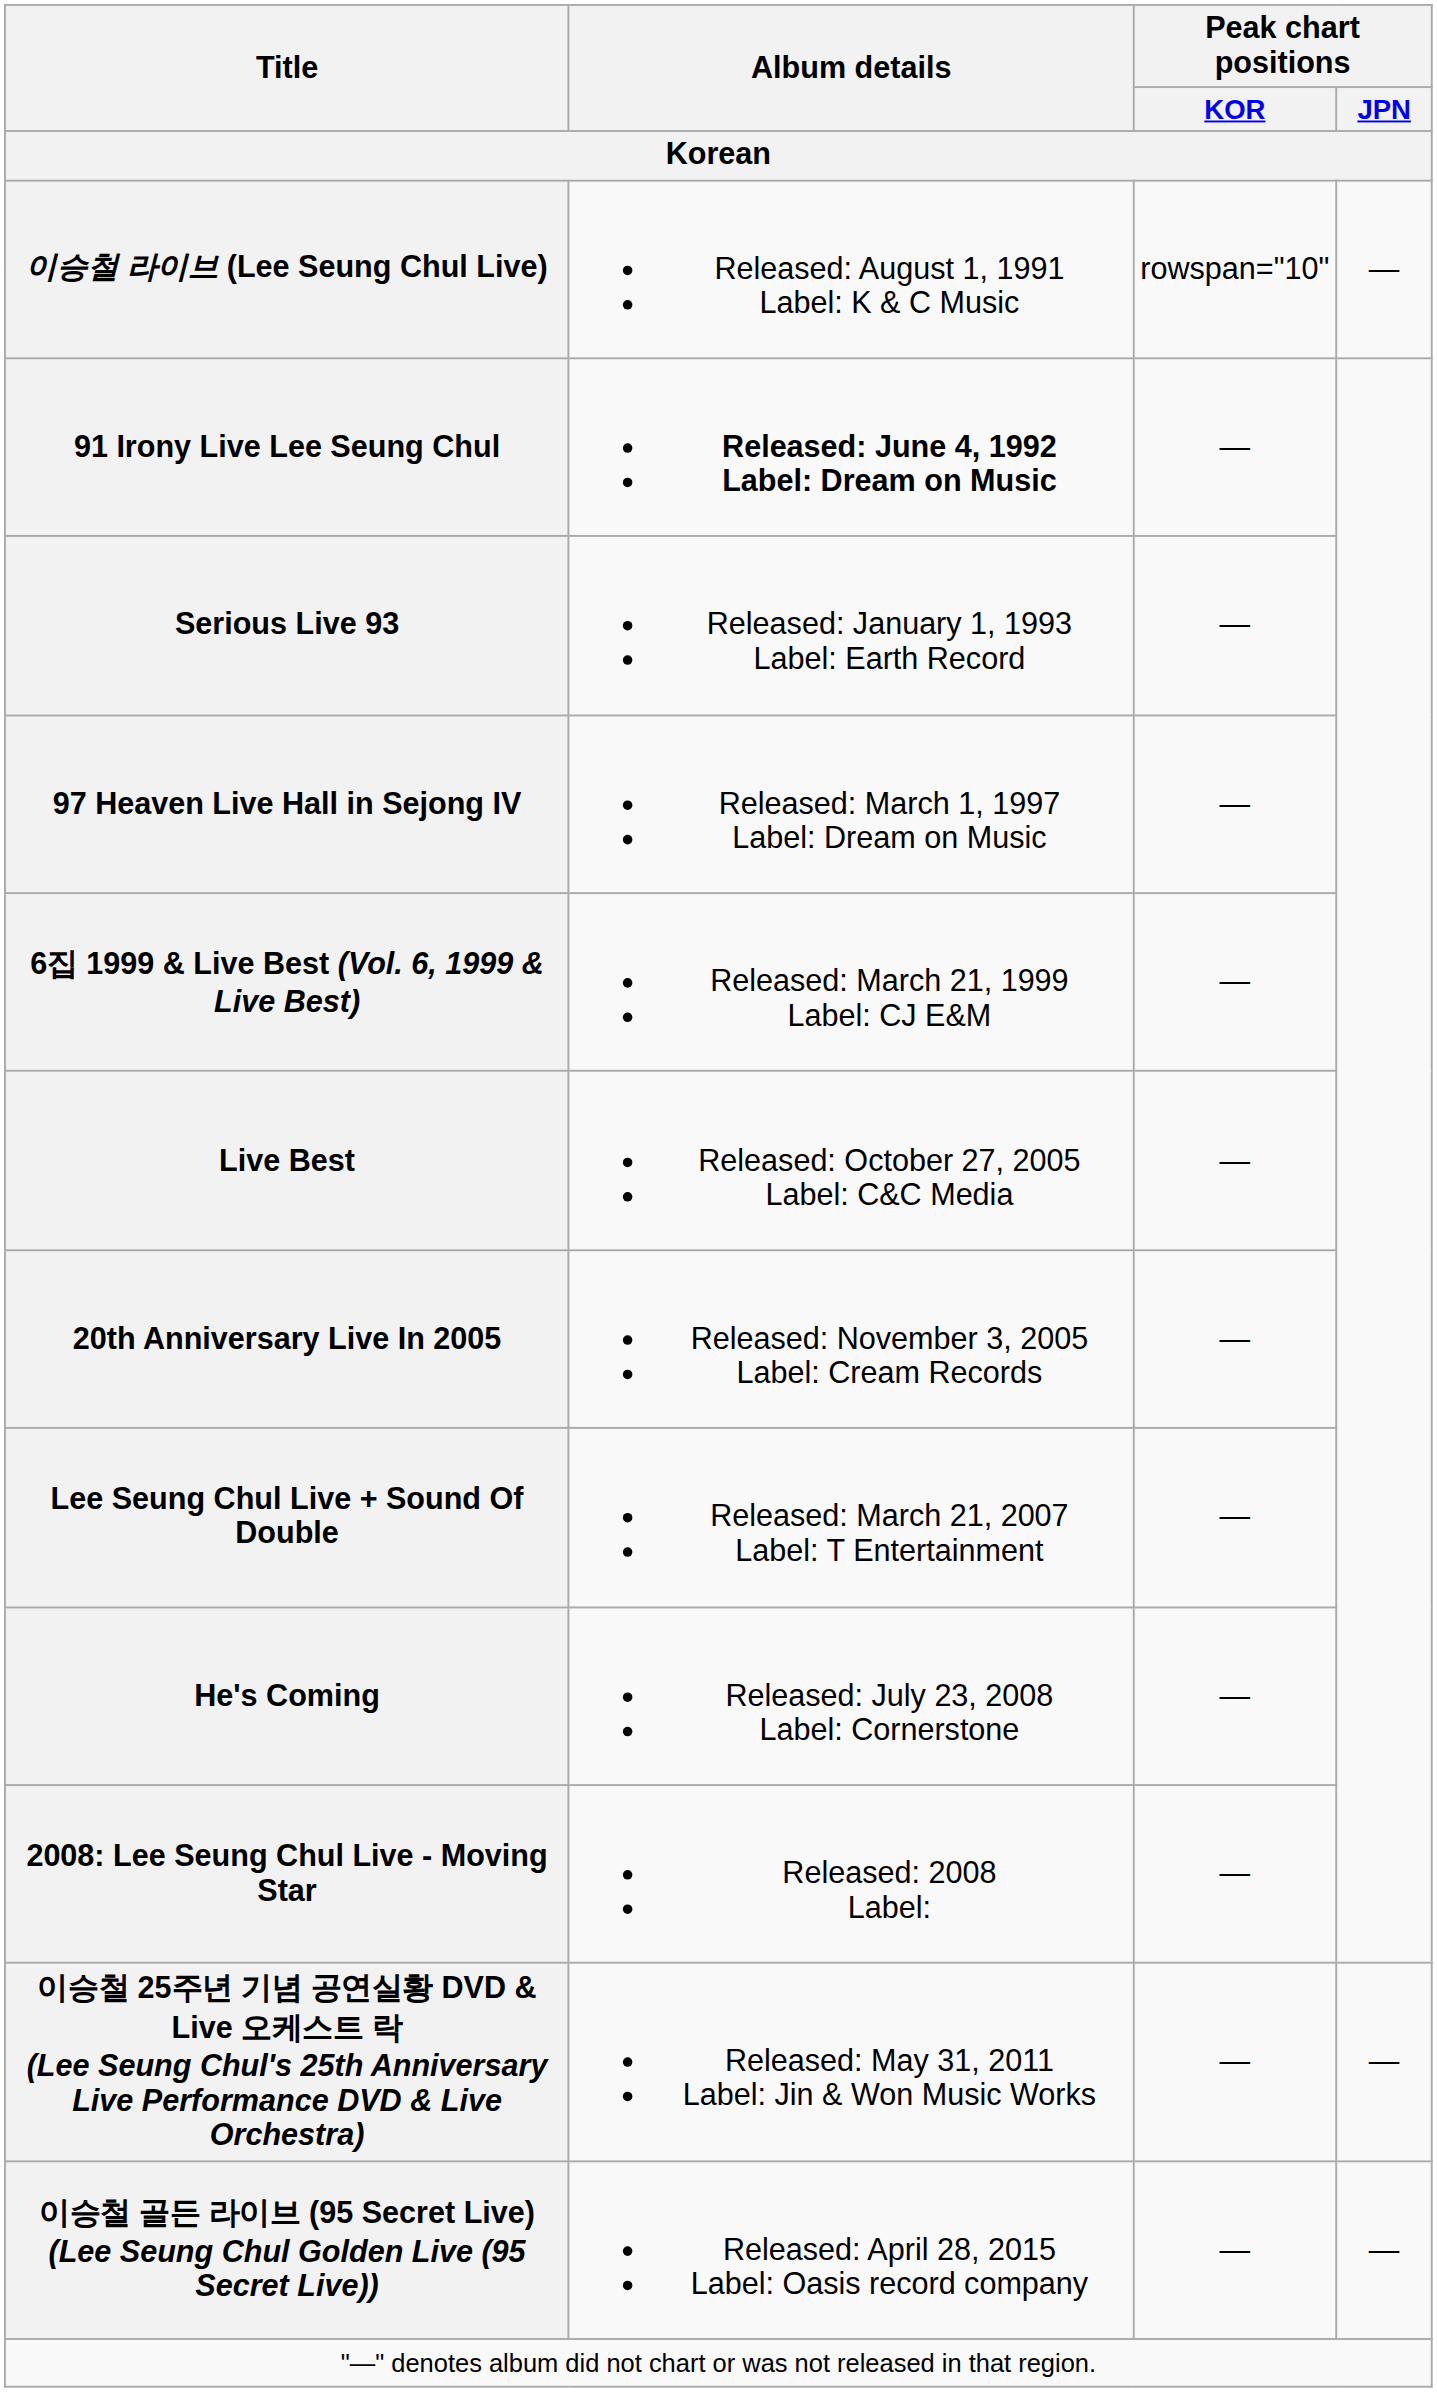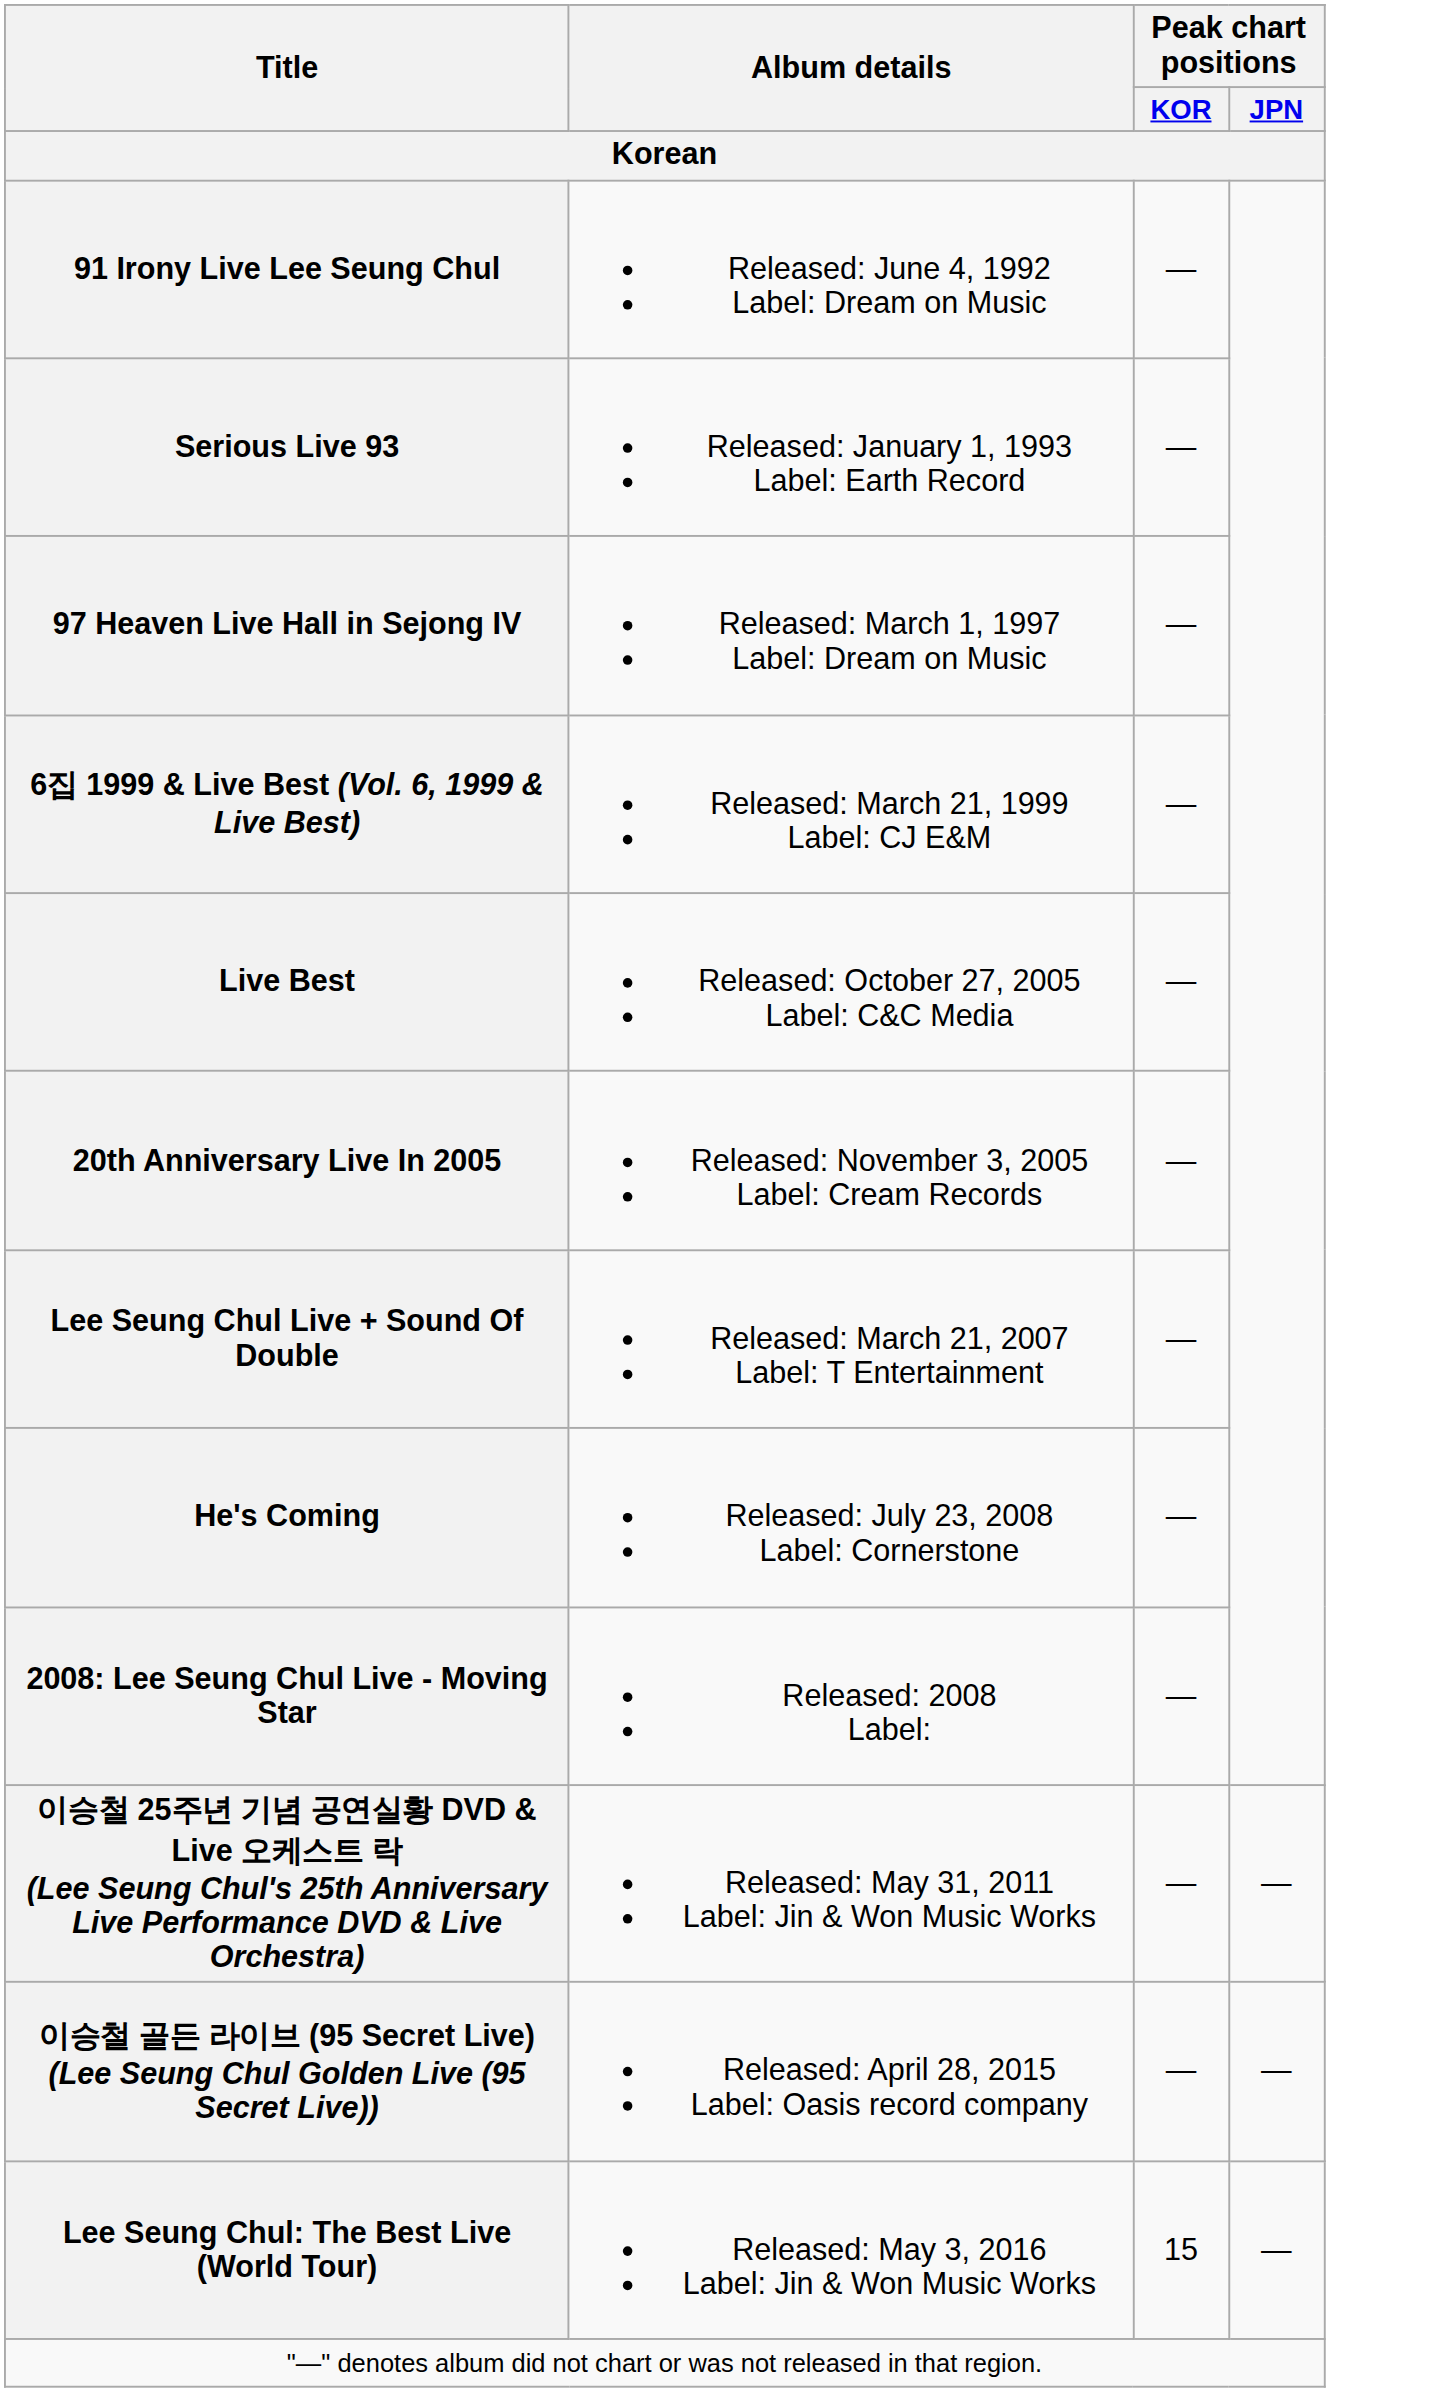- row: (287, 267)
(851, 464) bold -> (851, 286) normal
+ row: (287, 2249)
